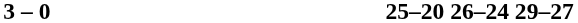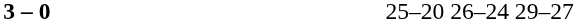(480, 11) bold -> (480, 11) normal
